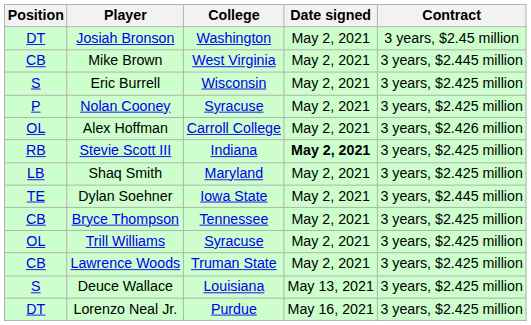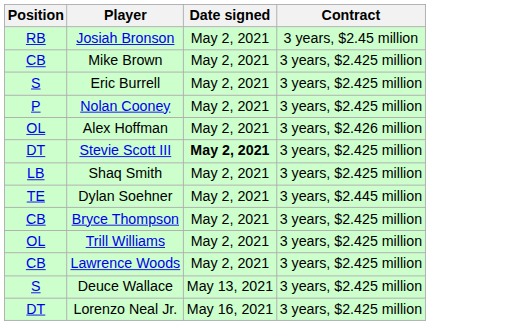- column: (234, 15)
(36, 38) DT -> (36, 38) RB
(452, 60) 3 years, $2.445 million -> (351, 60) 3 years, $2.425 million
(36, 151) RB -> (36, 151) DT
